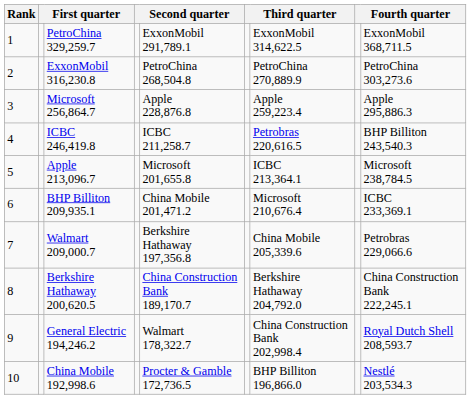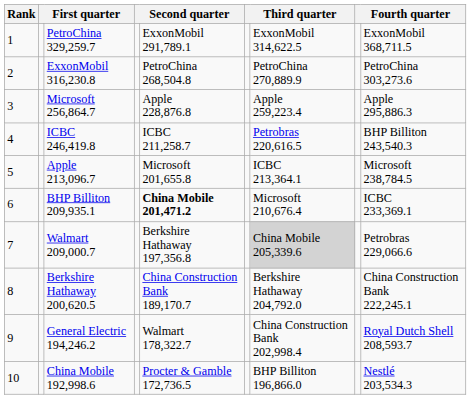(176, 205) normal -> (178, 205) bold
(287, 244) no background -> (287, 244) lightgrey background
